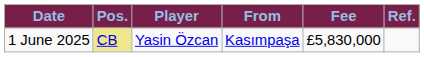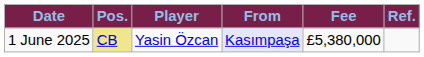(262, 39) no background -> (262, 39) lavender background
(344, 39) £5,830,000 -> (344, 39) £5,380,000
